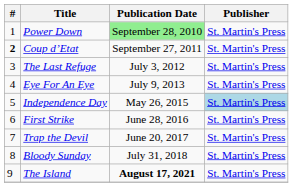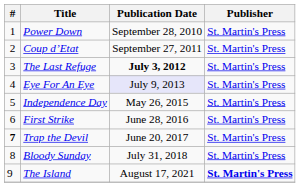(157, 31) lightgreen background -> (157, 31) no background
(13, 48) bold -> (13, 48) normal
(157, 66) normal -> (157, 66) bold
(157, 84) no background -> (157, 84) lavender background
(246, 102) lightblue background -> (246, 102) no background
(13, 137) normal -> (13, 137) bold
(157, 173) bold -> (157, 173) normal
(246, 173) normal -> (250, 173) bold
